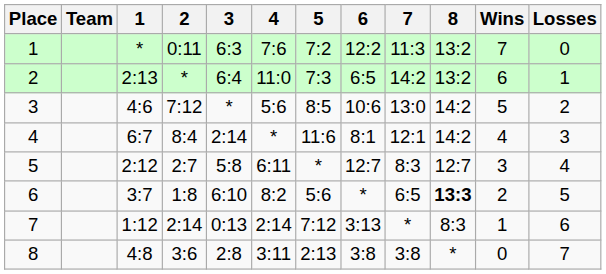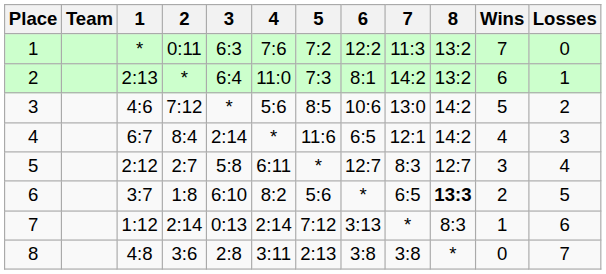(363, 78) 6:5 -> (363, 78) 8:1
(363, 136) 8:1 -> (363, 136) 6:5
